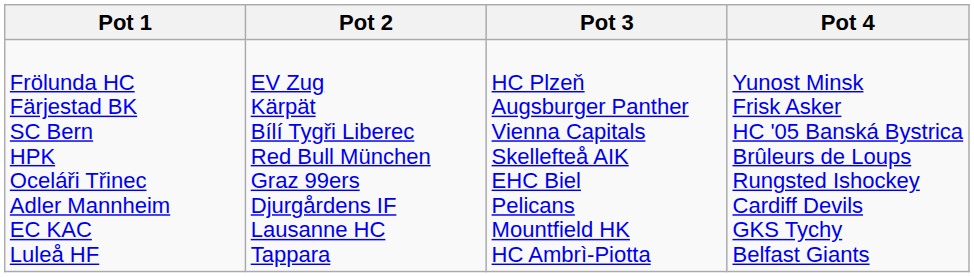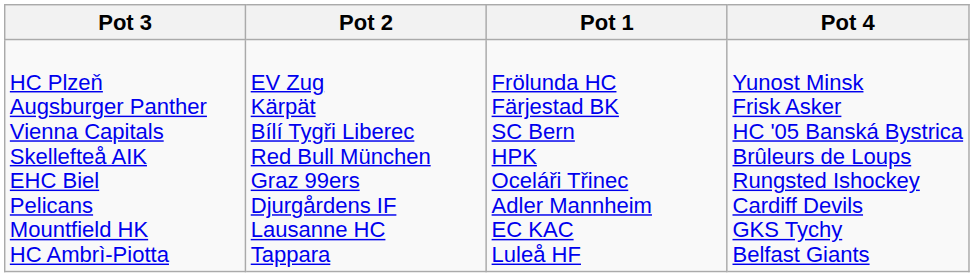columns swapped: (125, 22) <-> (607, 22)
